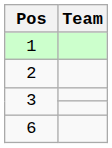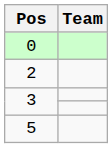(31, 46) 1 -> (31, 46) 0
(31, 129) 6 -> (31, 129) 5
